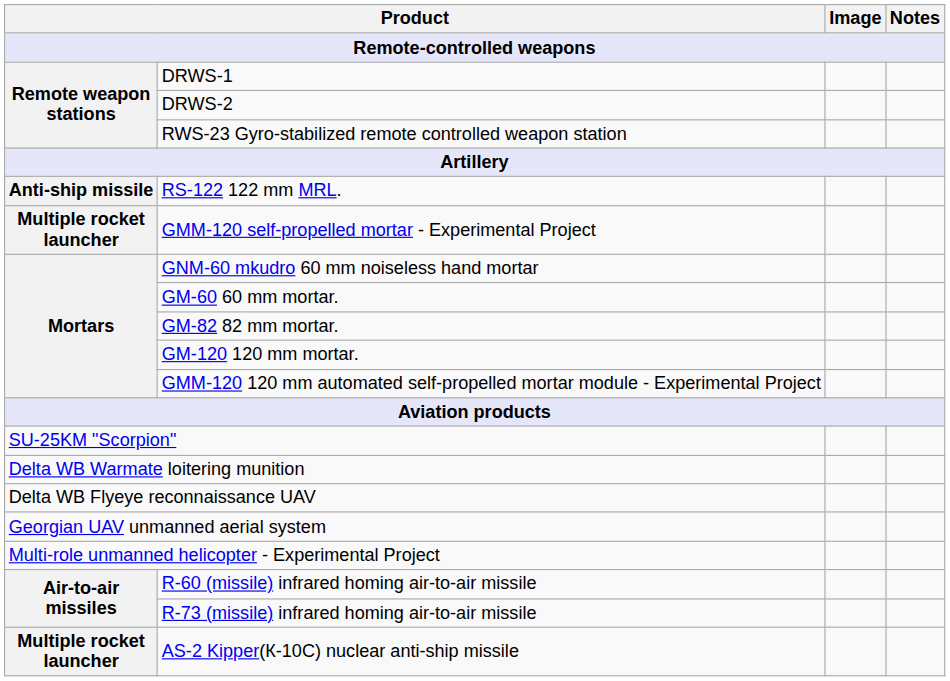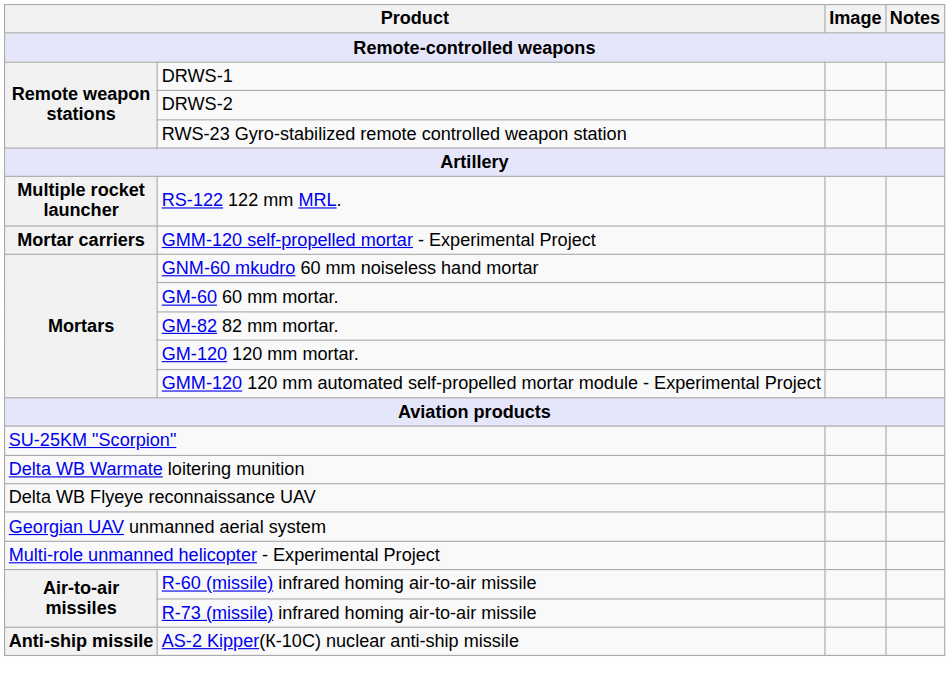(81, 190) Anti-ship missile -> (81, 201) Multiple rocket launcher
(81, 229) Multiple rocket launcher -> (81, 239) Mortar carriers
(81, 651) Multiple rocket launcher -> (81, 641) Anti-ship missile
